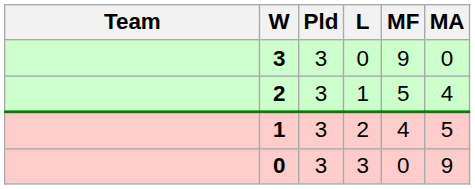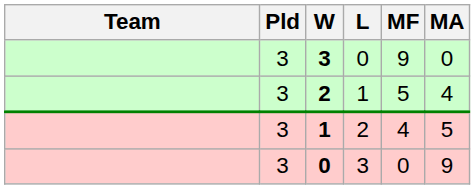columns swapped: (321, 22) <-> (279, 22)
